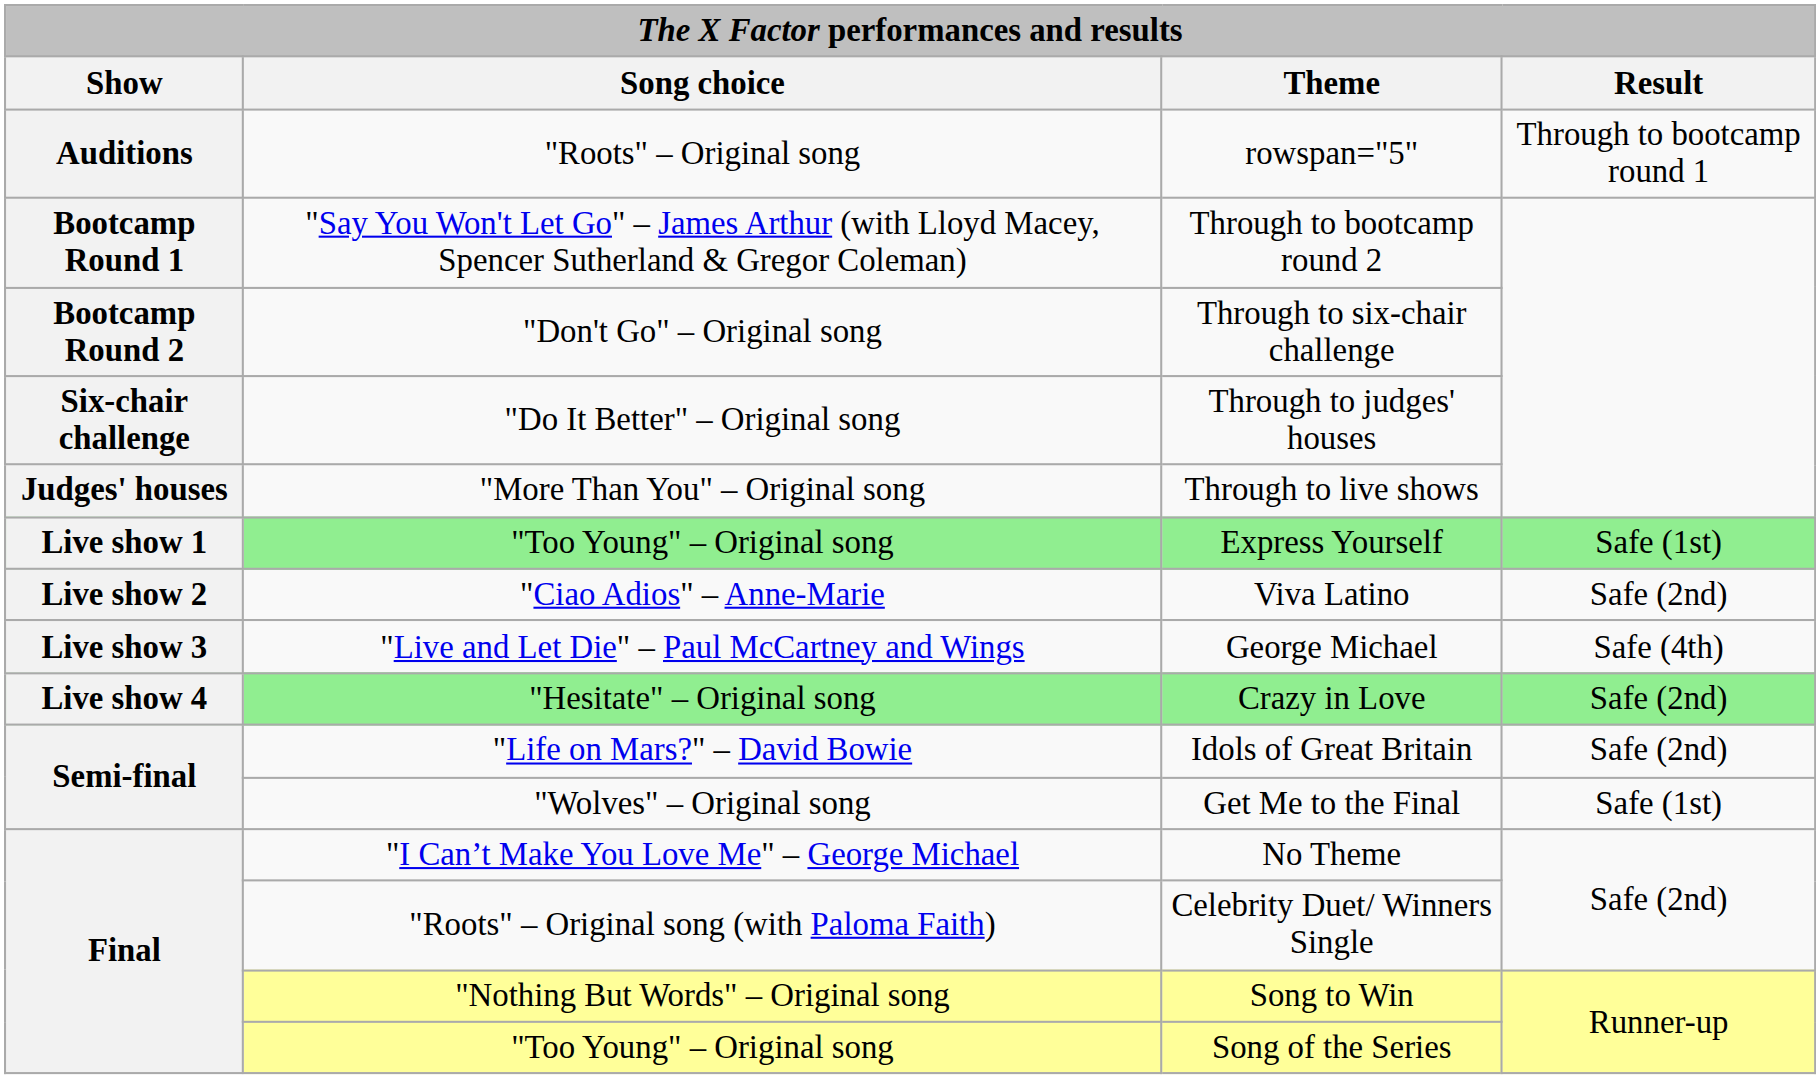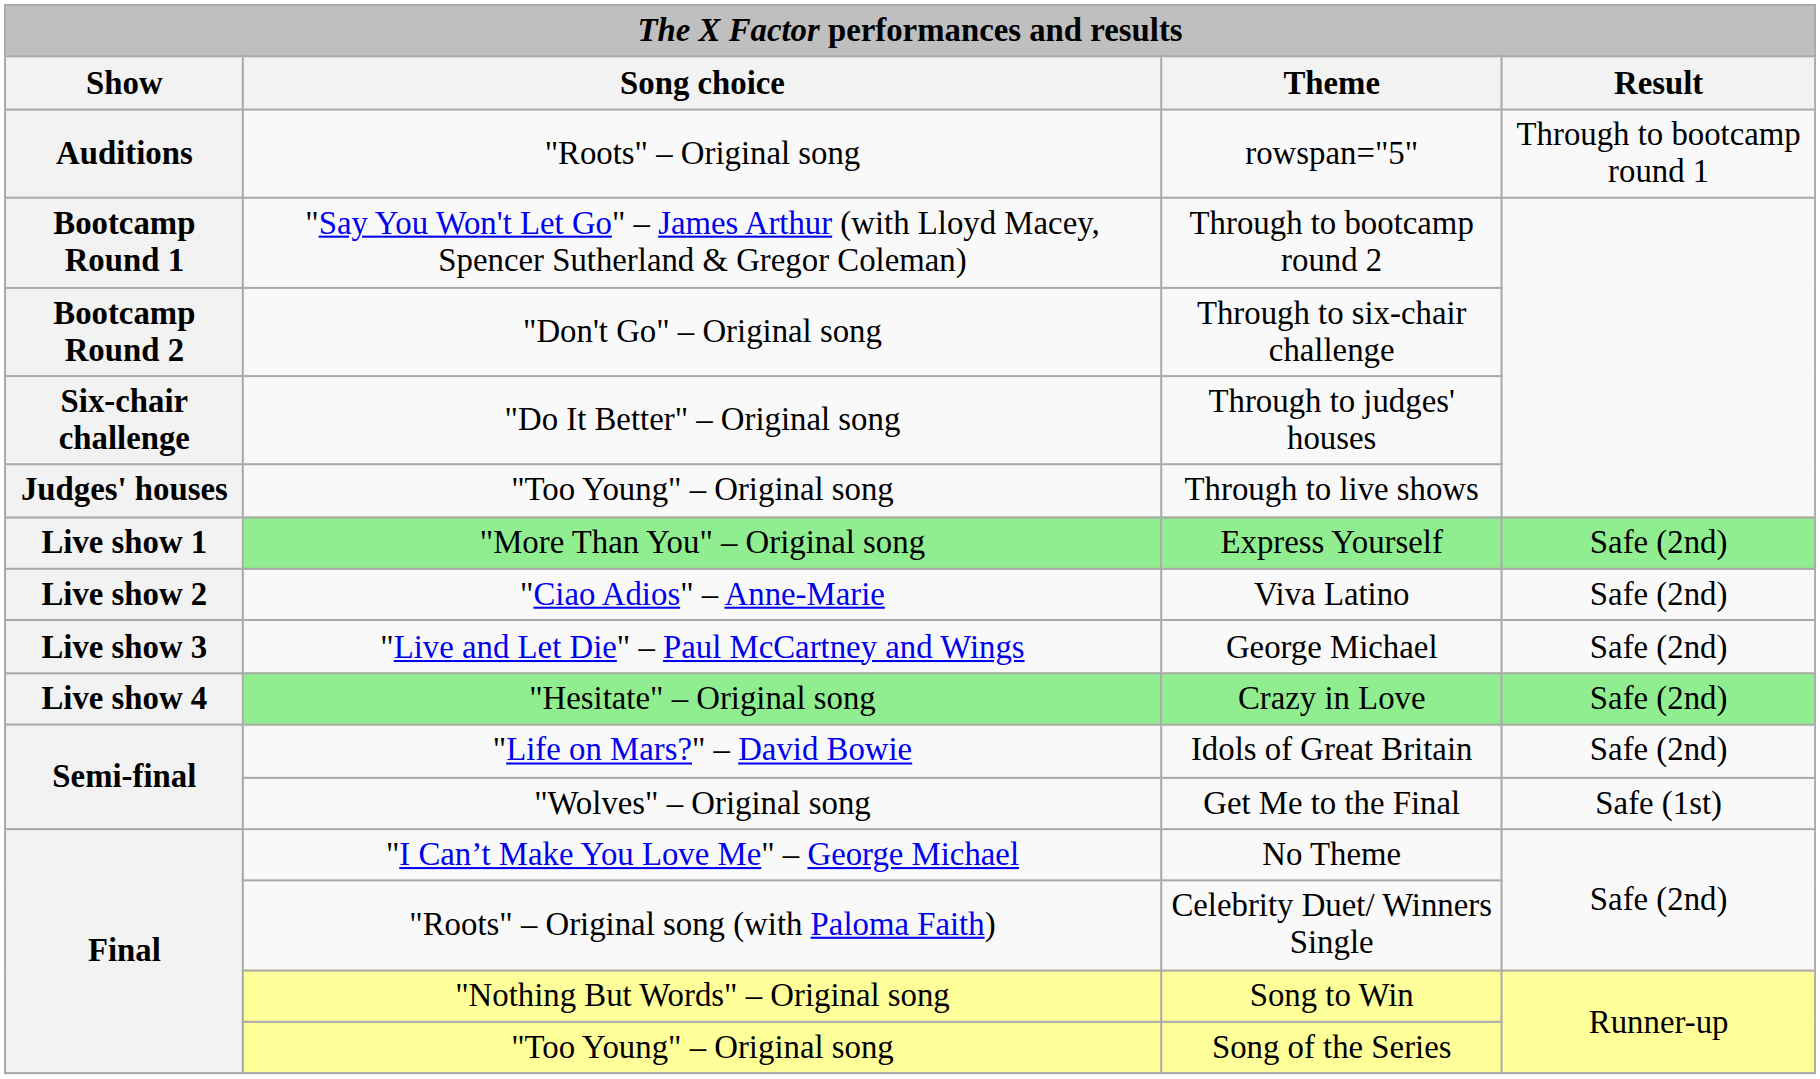(702, 490) "More Than You" – Original song -> (702, 490) "Too Young" – Original song
(702, 542) "Too Young" – Original song -> (702, 542) "More Than You" – Original song
(1659, 542) Safe (1st) -> (1659, 542) Safe (2nd)
(1659, 646) Safe (4th) -> (1659, 646) Safe (2nd)
